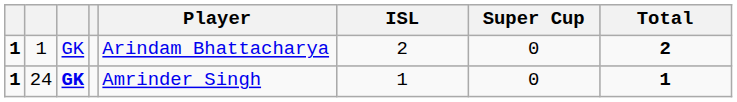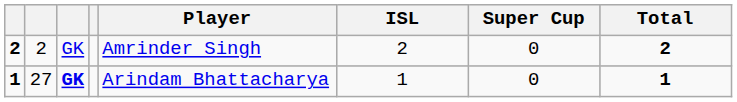(15, 51) 1 -> (15, 51) 2
(41, 51) 1 -> (41, 51) 2
(216, 51) Arindam Bhattacharya -> (182, 51) Amrinder Singh
(41, 81) 24 -> (41, 81) 27
(182, 81) Amrinder Singh -> (216, 81) Arindam Bhattacharya
